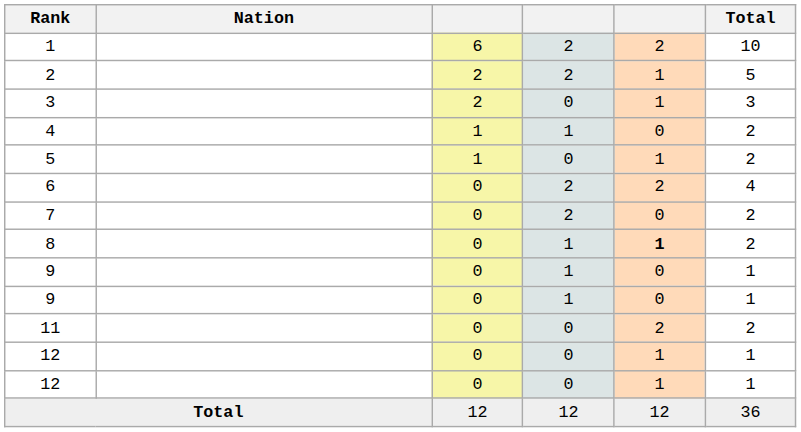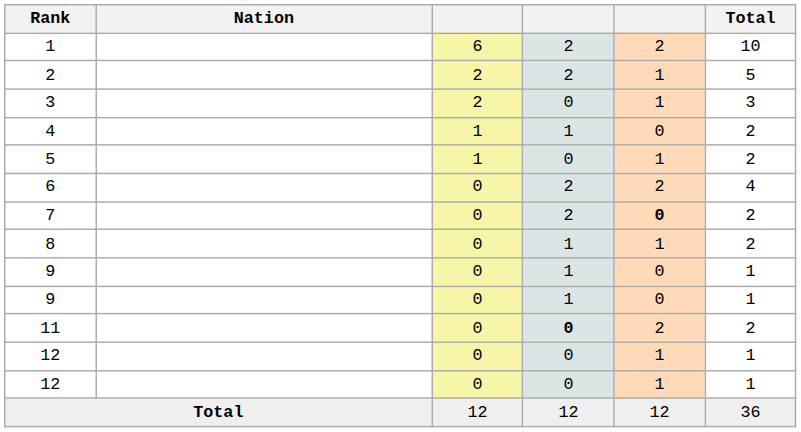(660, 215) normal -> (660, 215) bold
(660, 243) bold -> (660, 243) normal
(569, 328) normal -> (569, 328) bold
